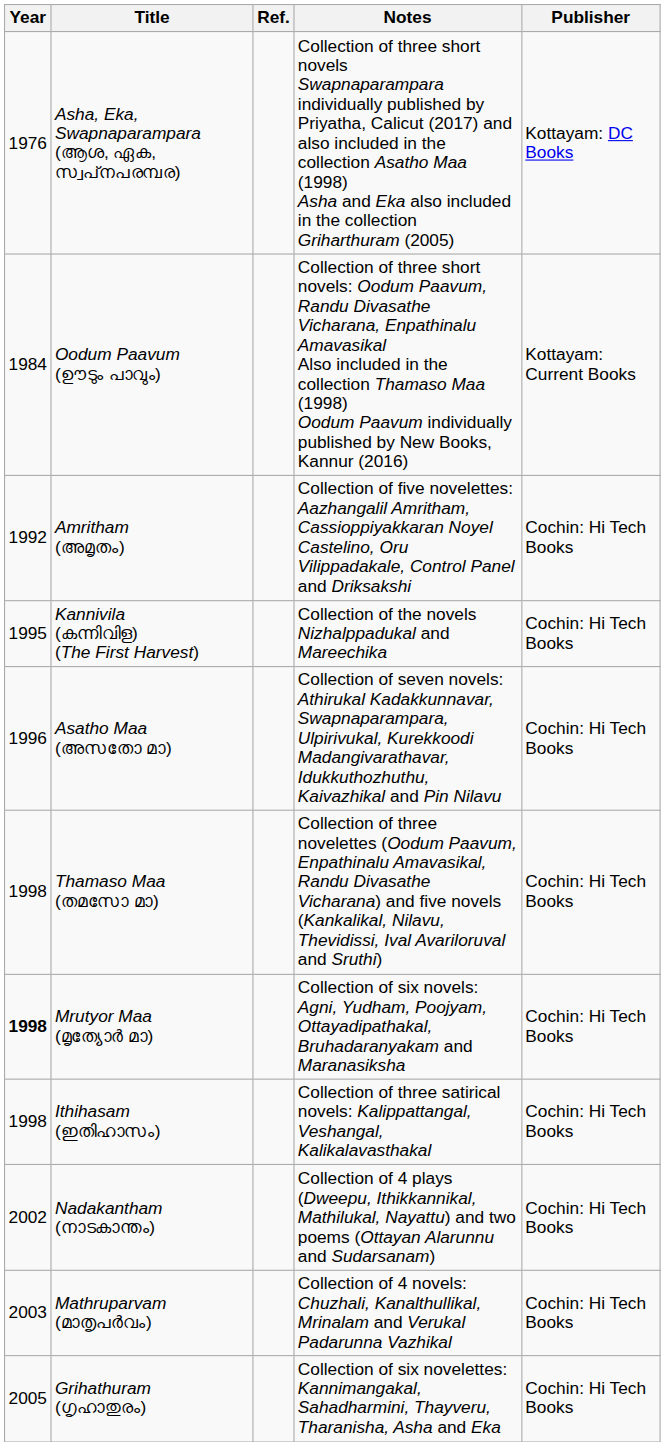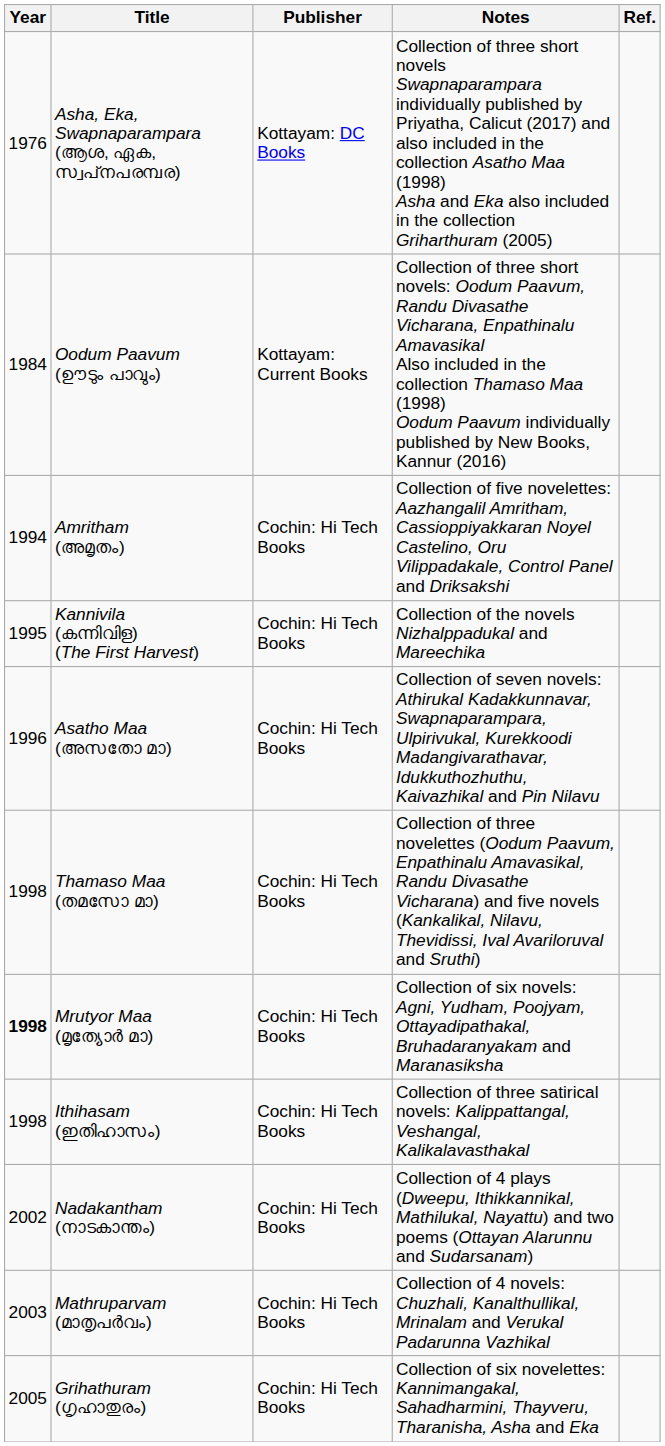columns swapped: (591, 18) <-> (274, 18)
(28, 537) 1992 -> (28, 537) 1994
